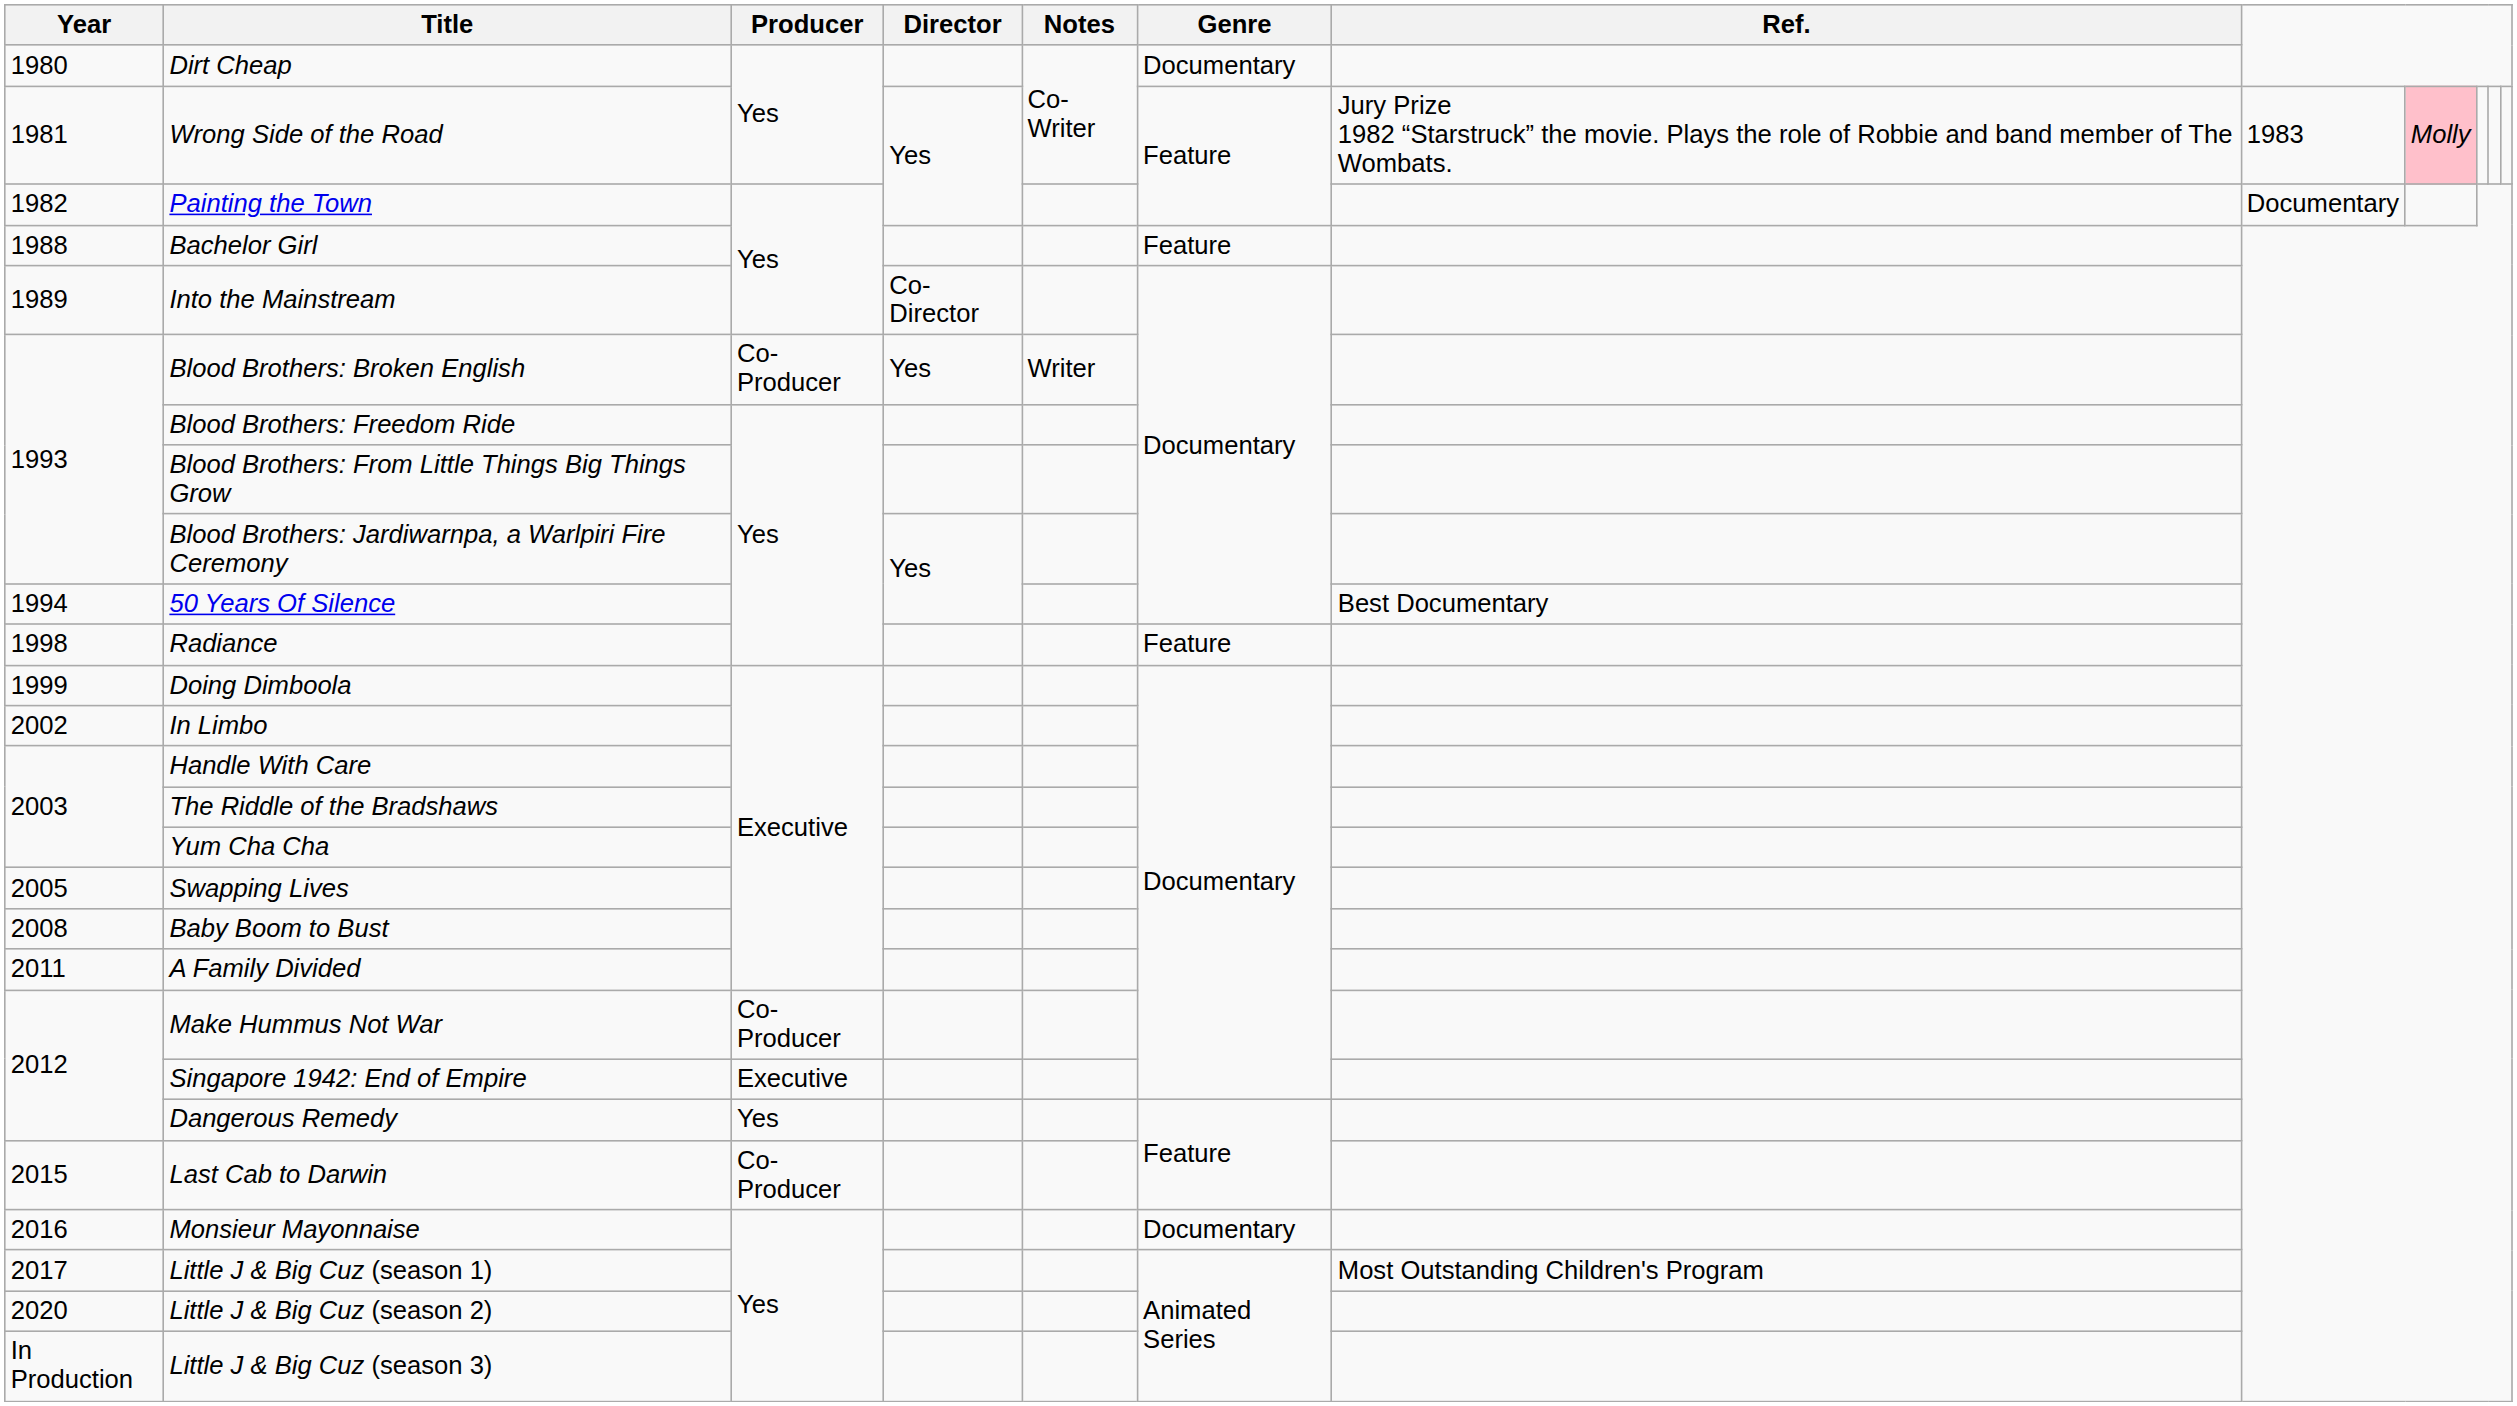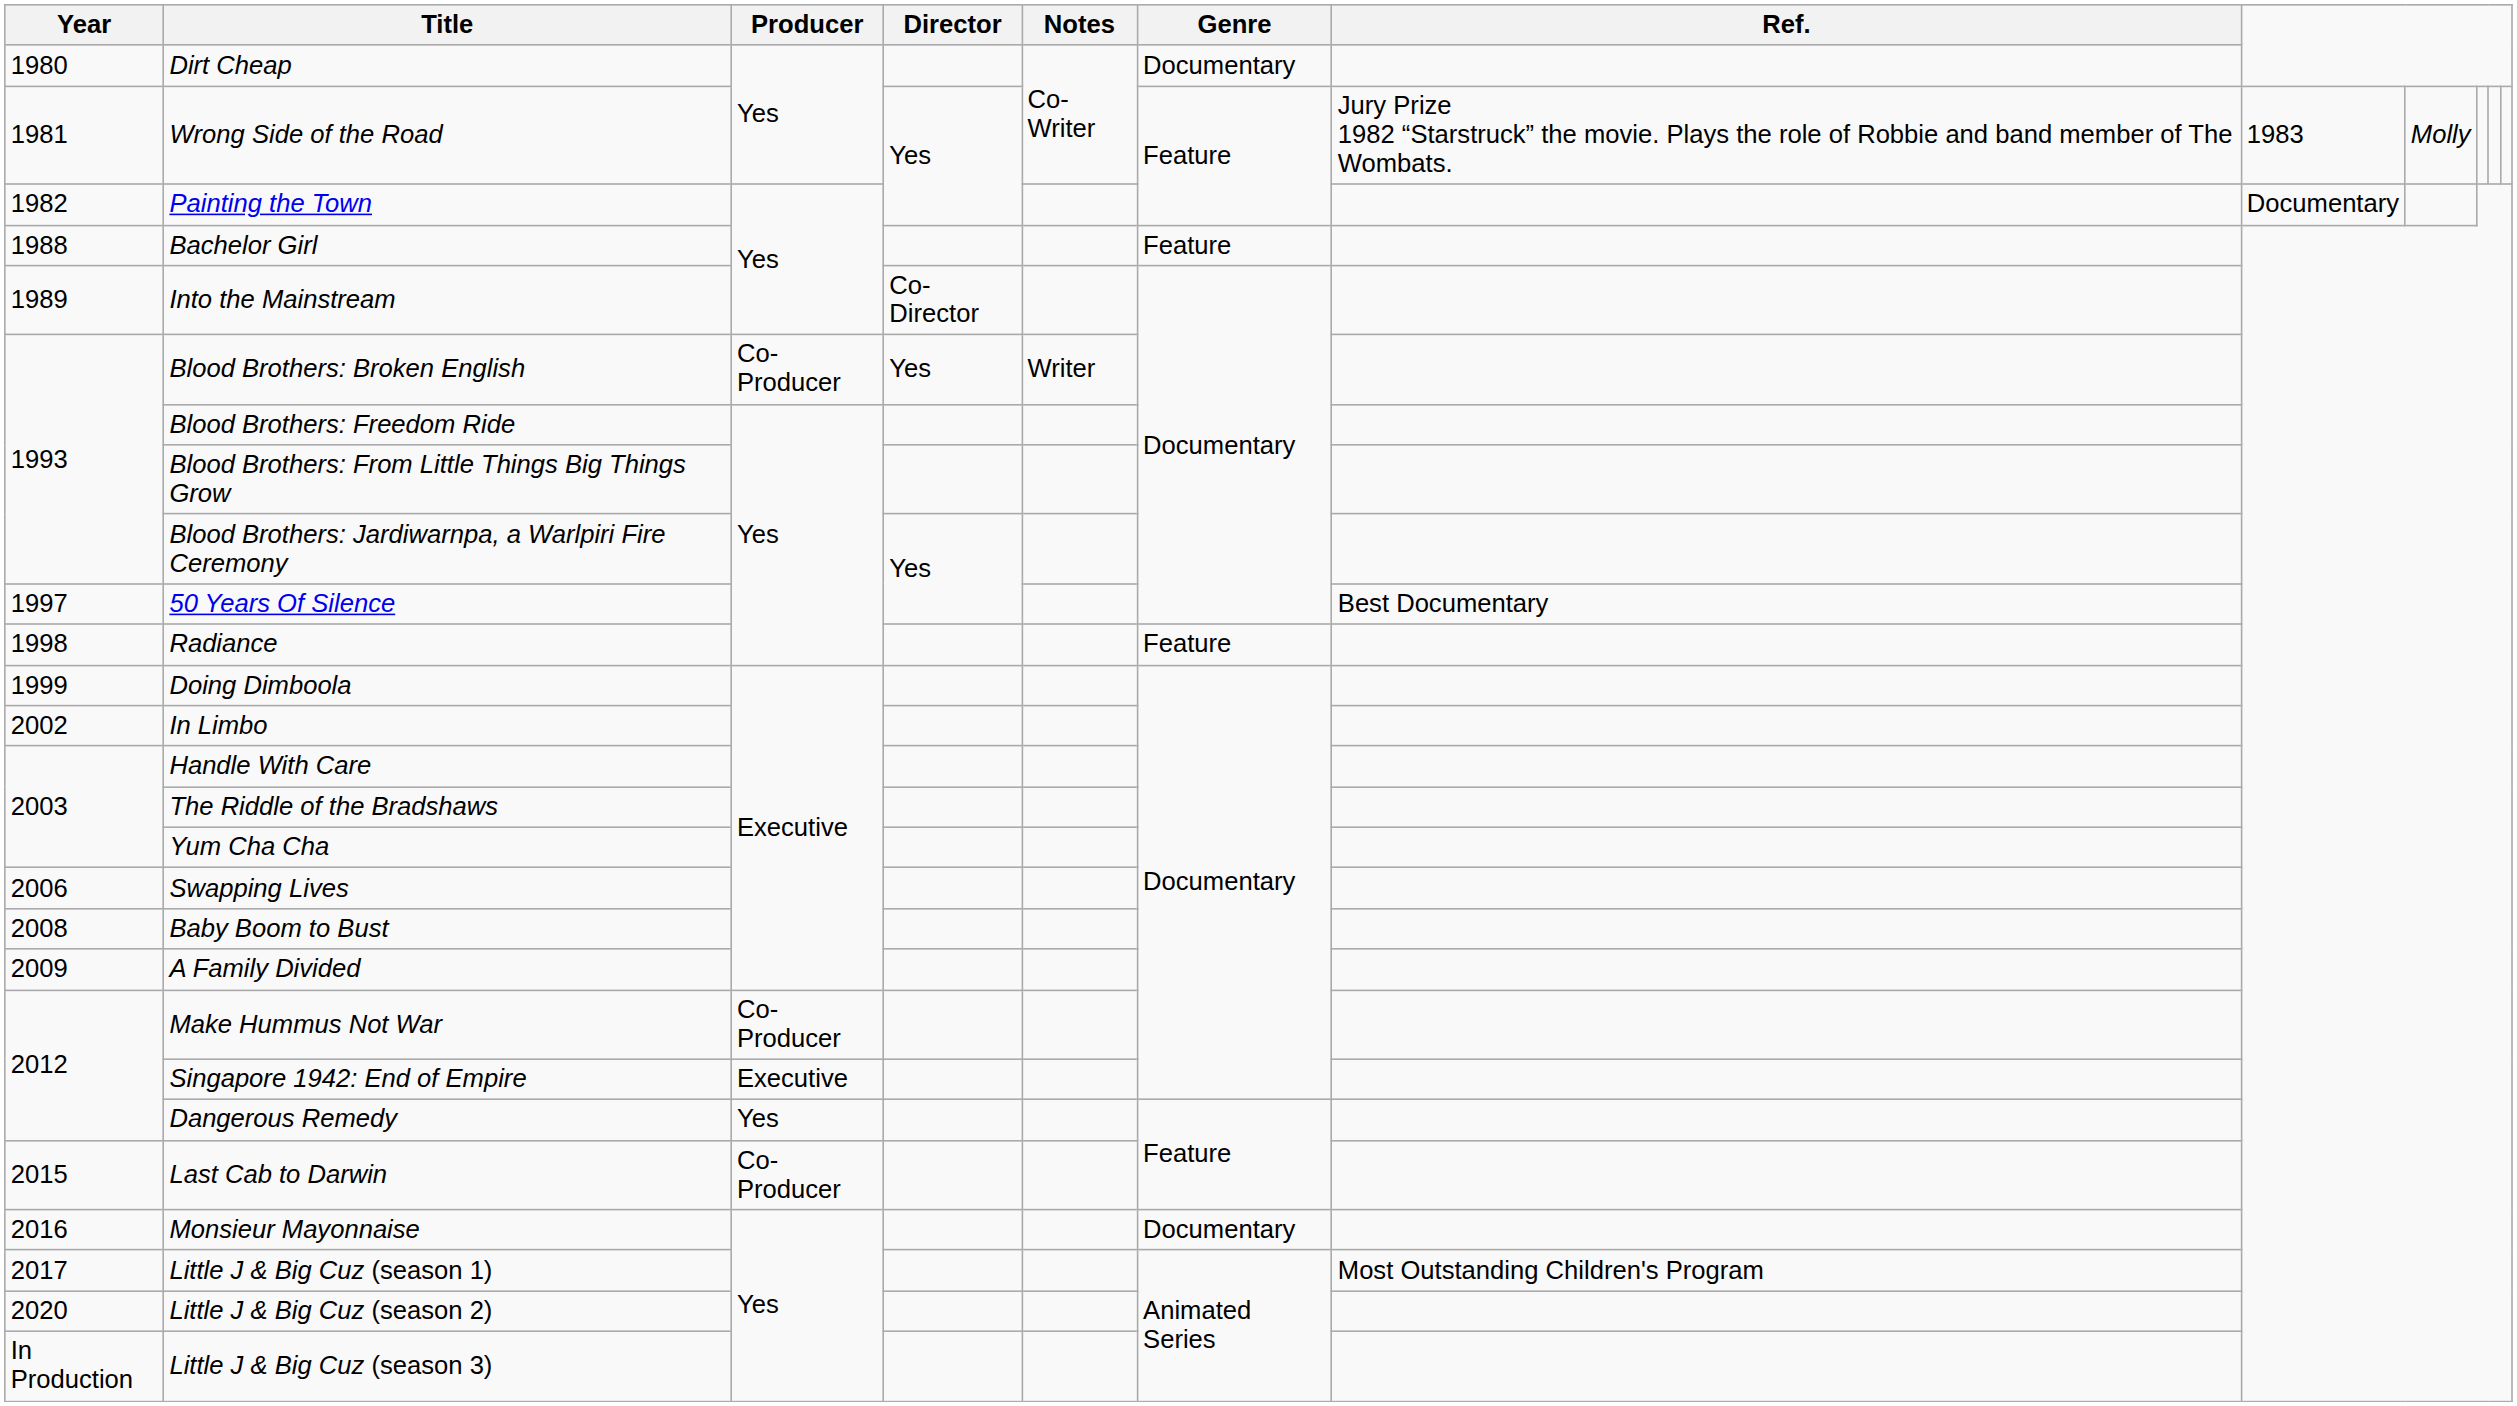(2441, 134) pink background -> (2441, 134) no background
(39, 603) 1994 -> (39, 603) 1997
(39, 887) 2005 -> (39, 887) 2006
(38, 969) 2011 -> (39, 969) 2009
